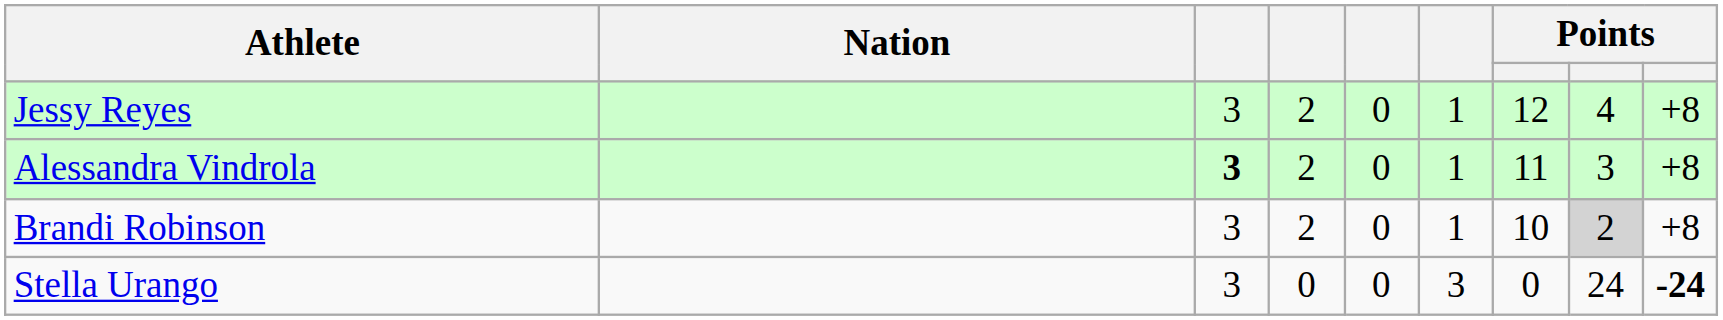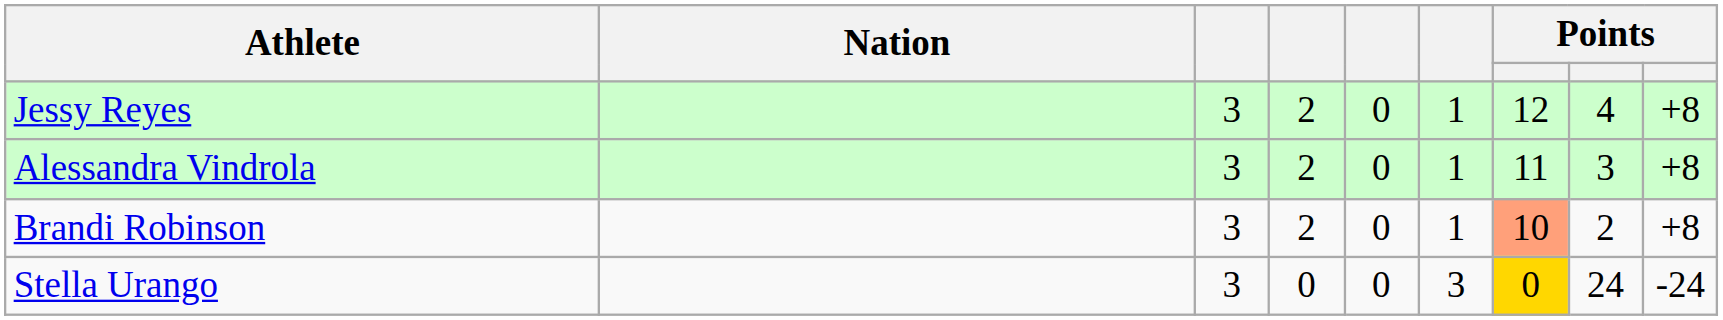(1232, 168) bold -> (1232, 168) normal
(1531, 226) no background -> (1531, 226) lightsalmon background
(1606, 226) lightgrey background -> (1606, 226) no background
(1531, 285) no background -> (1531, 285) gold background
(1680, 285) bold -> (1680, 285) normal
